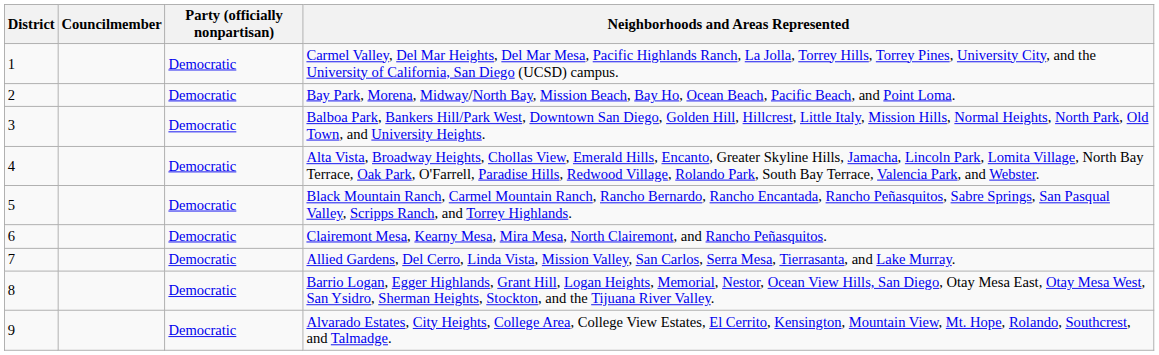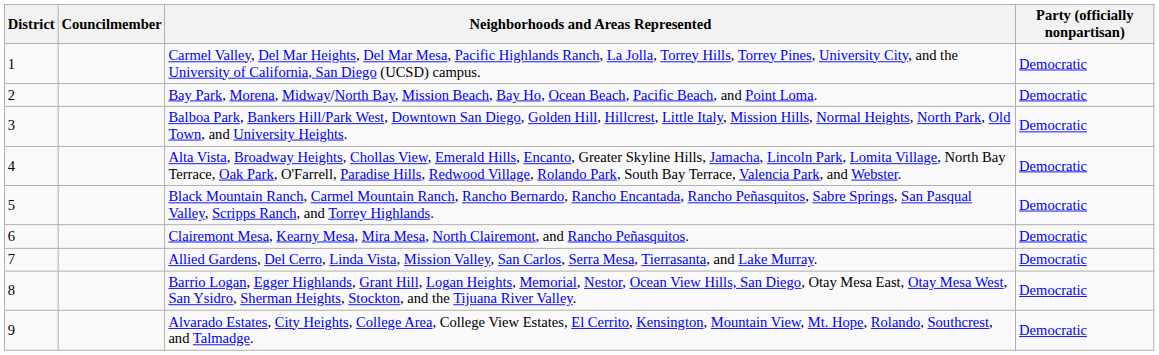columns swapped: (728, 24) <-> (234, 24)
